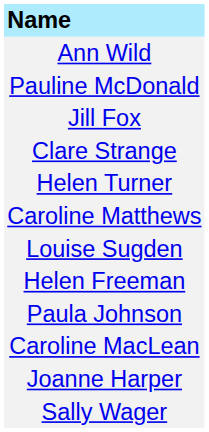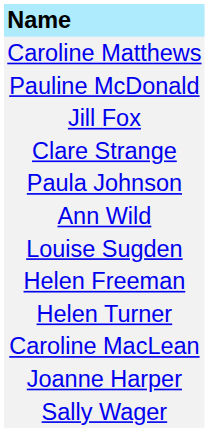(104, 53) Ann Wild -> (104, 53) Caroline Matthews
(104, 183) Helen Turner -> (104, 183) Paula Johnson
(104, 216) Caroline Matthews -> (104, 216) Ann Wild
(104, 314) Paula Johnson -> (104, 314) Helen Turner
